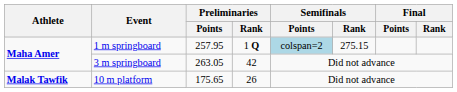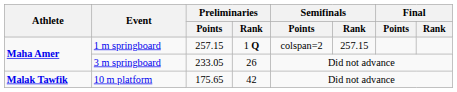(209, 46) 257.95 -> (209, 46) 257.15
(302, 46) lightblue background -> (302, 46) no background
(354, 46) 275.15 -> (354, 46) 257.15
(209, 62) 263.05 -> (209, 62) 233.05
(251, 62) 42 -> (251, 62) 26
(251, 79) 26 -> (251, 79) 42
